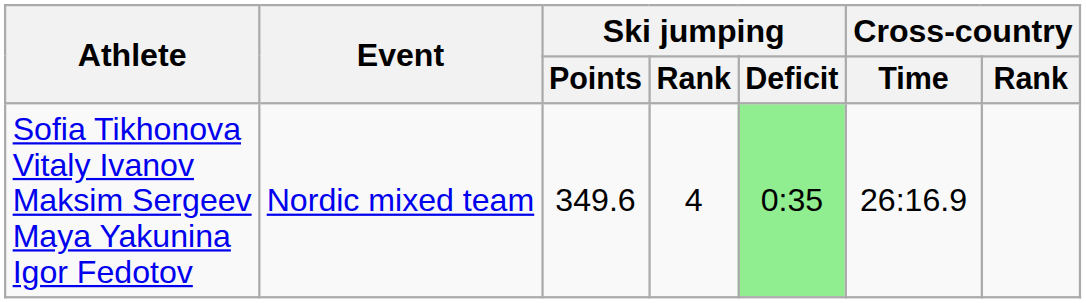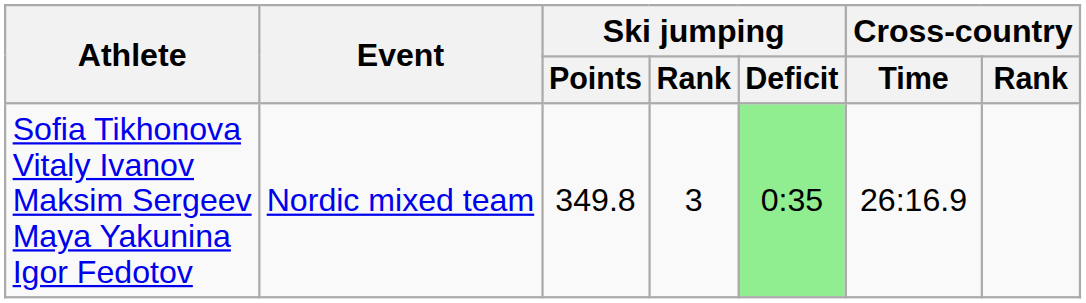(595, 201) 349.6 -> (595, 201) 349.8
(694, 201) 4 -> (694, 201) 3
